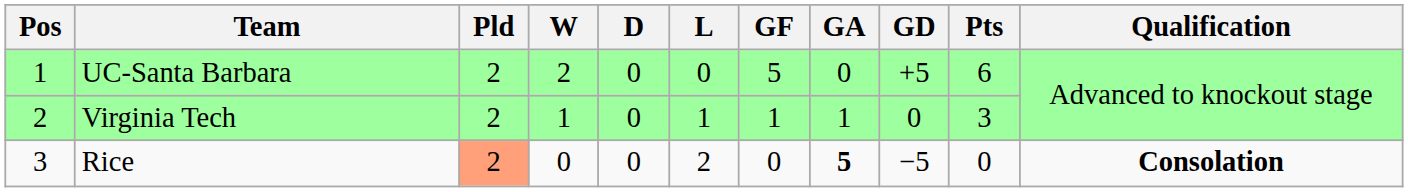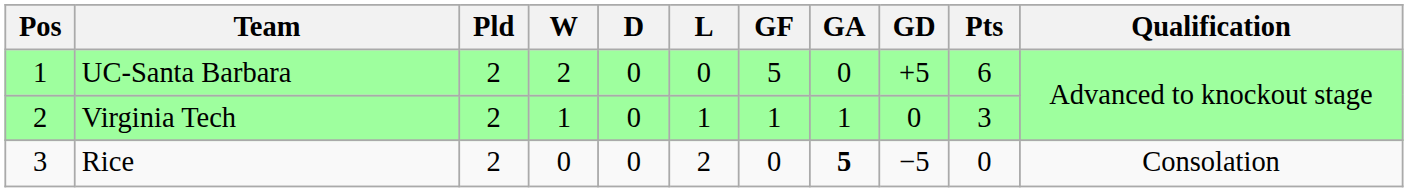(494, 162) lightsalmon background -> (494, 162) no background
(1211, 162) bold -> (1211, 162) normal
